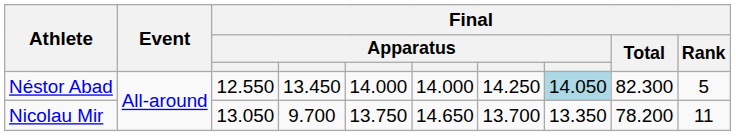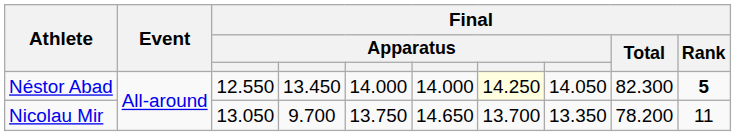(511, 86) no background -> (511, 86) lightyellow background
(578, 86) lightblue background -> (578, 86) no background
(704, 86) normal -> (704, 86) bold
